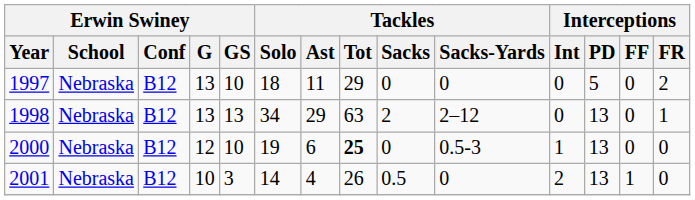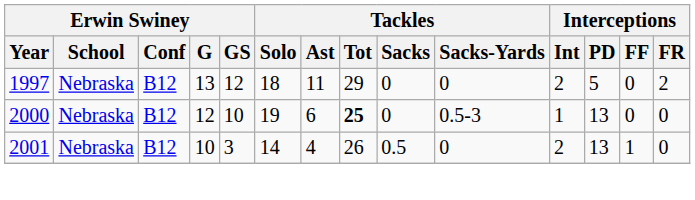(234, 83) 10 -> (234, 83) 12
(559, 83) 0 -> (559, 83) 2
- row: (29, 115)
